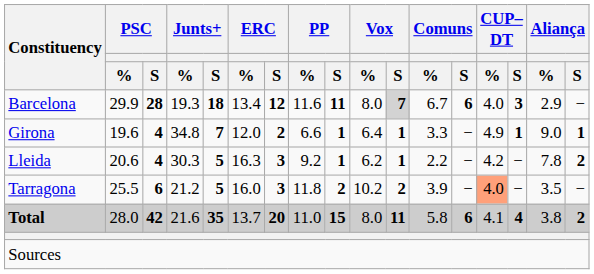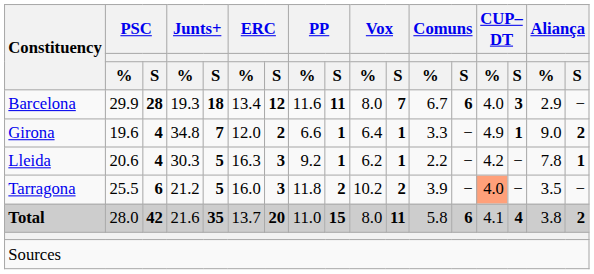(402, 104) lightgrey background -> (402, 104) no background
(581, 132) 1 -> (581, 132) 2
(581, 161) 2 -> (581, 161) 1
